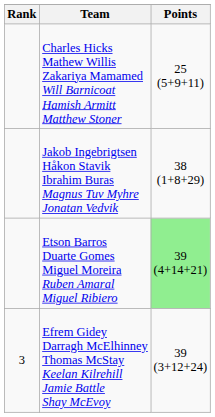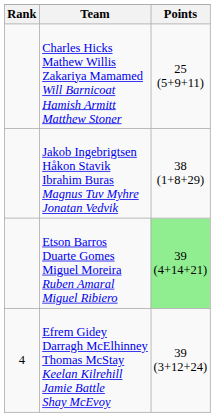(22, 360) 3 -> (22, 360) 4
